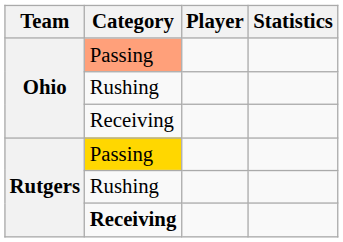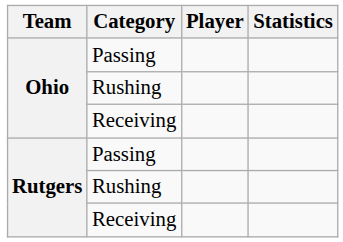(121, 54) lightsalmon background -> (124, 54) no background
(121, 153) gold background -> (124, 153) no background
(133, 219) bold -> (134, 219) normal
